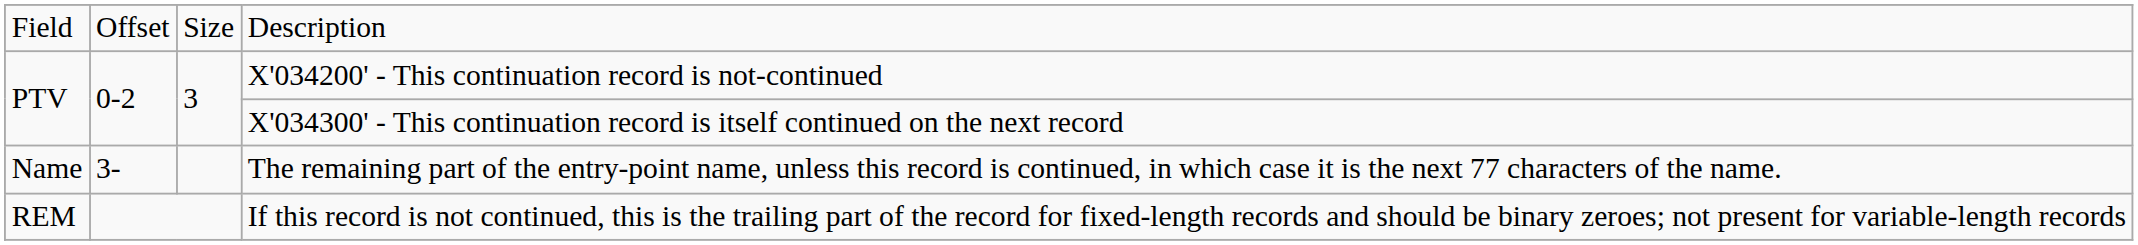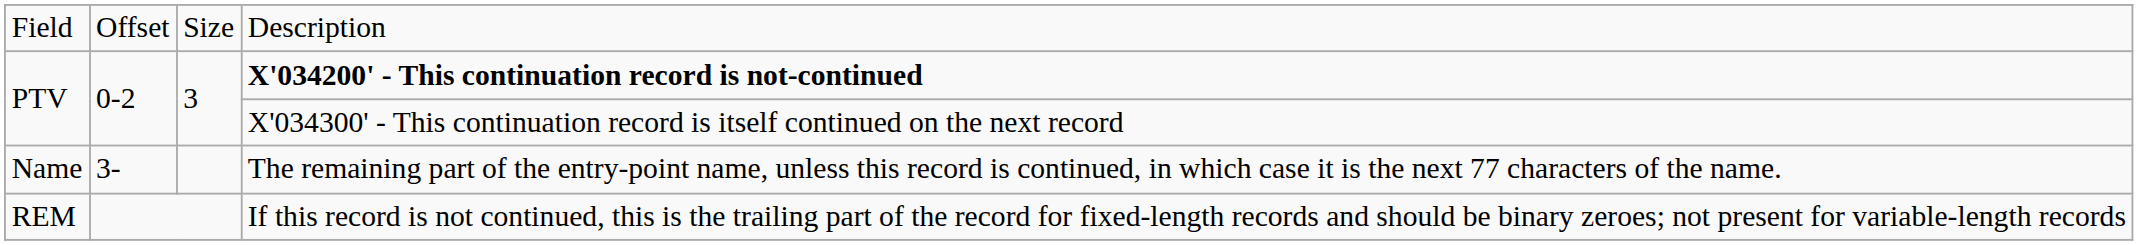(565, 74) normal -> (585, 74) bold
